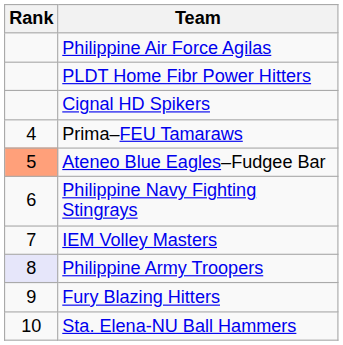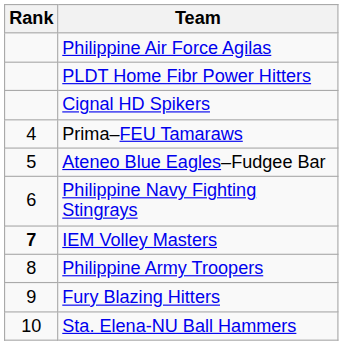(31, 162) lightsalmon background -> (31, 162) no background
(31, 239) normal -> (31, 239) bold
(31, 268) lavender background -> (31, 268) no background
